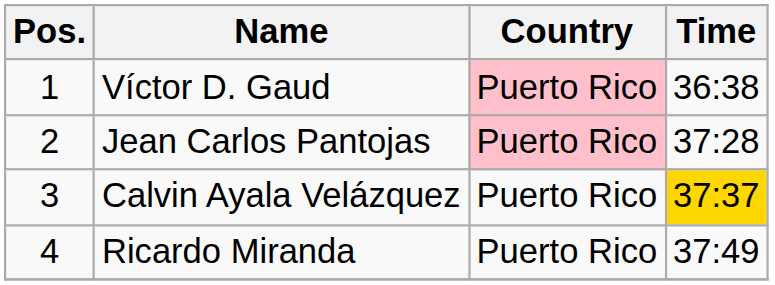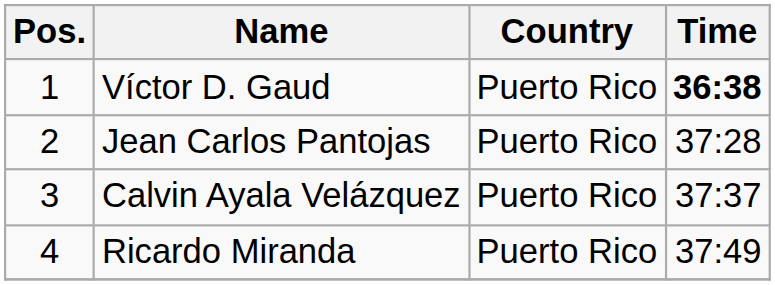(567, 86) pink background -> (567, 86) no background
(716, 86) normal -> (717, 86) bold
(567, 141) pink background -> (567, 141) no background
(716, 196) gold background -> (718, 196) no background
